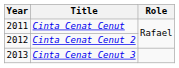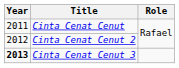(17, 56) normal -> (17, 56) bold
